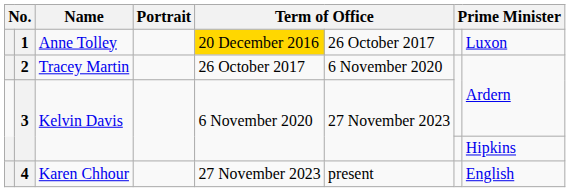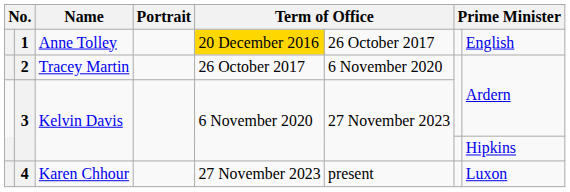(487, 42) Luxon -> (490, 42) English
(490, 173) English -> (487, 173) Luxon
